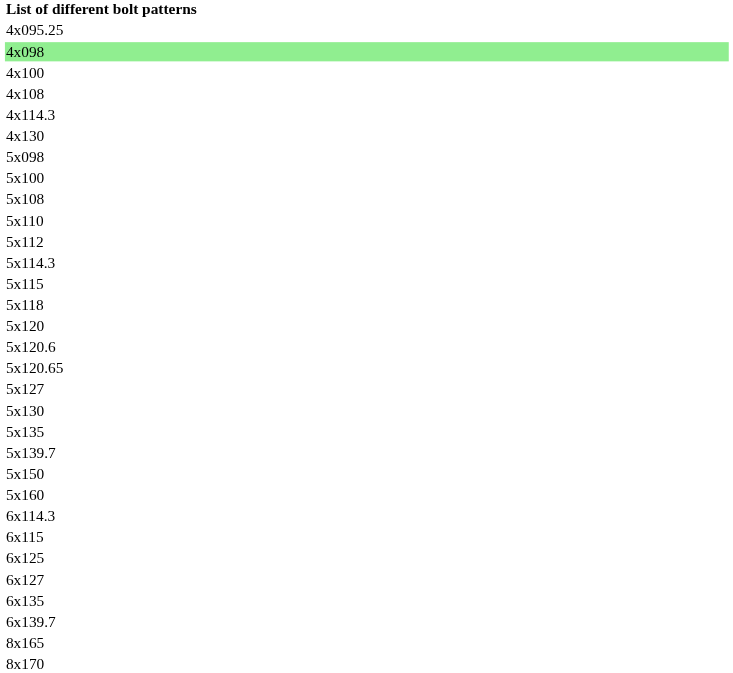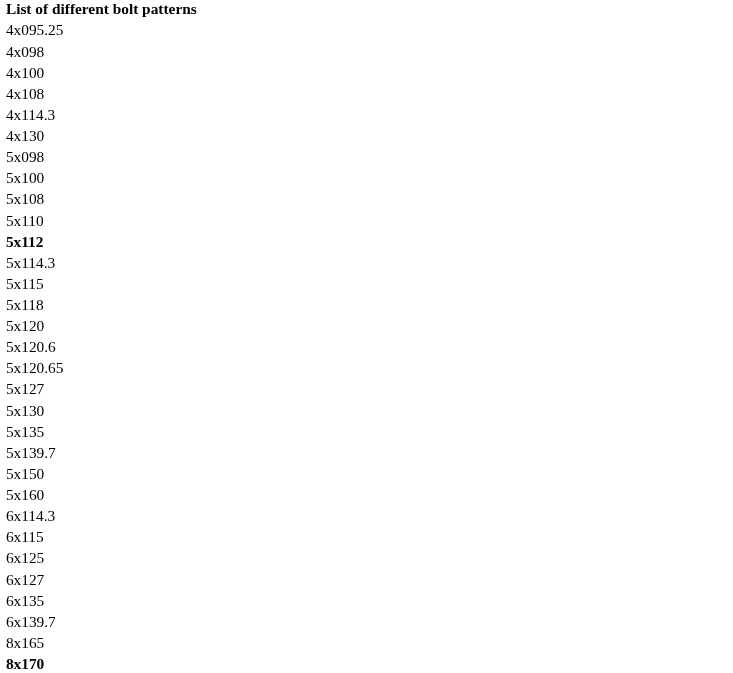(25, 51) lightgreen background -> (25, 51) no background
(25, 241) normal -> (25, 241) bold
(25, 664) normal -> (25, 664) bold
